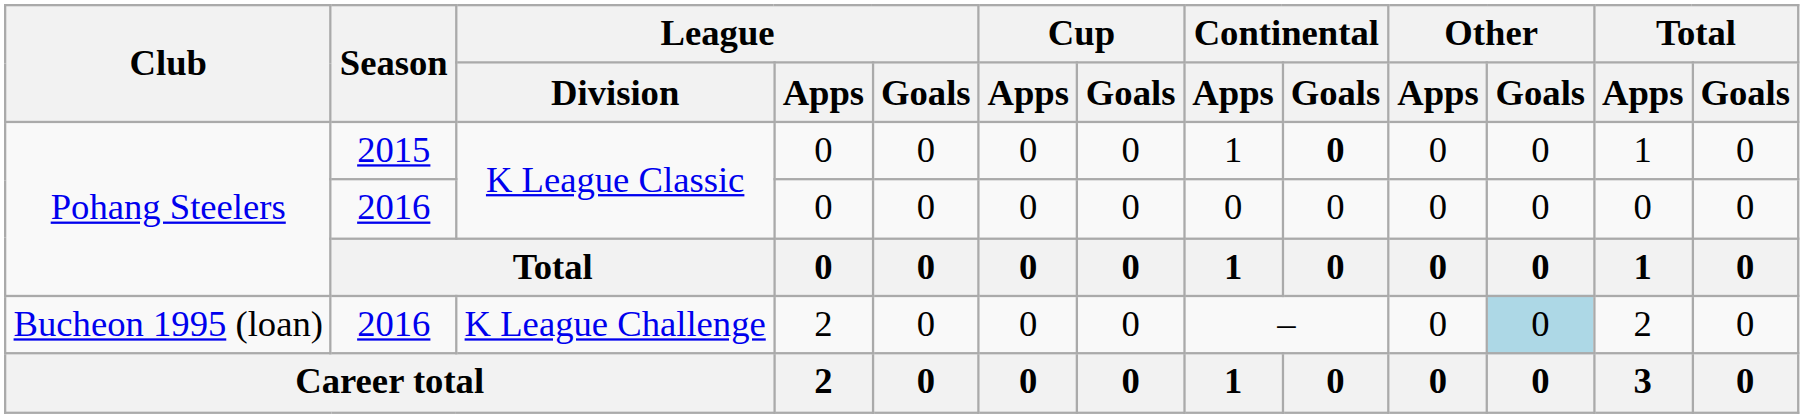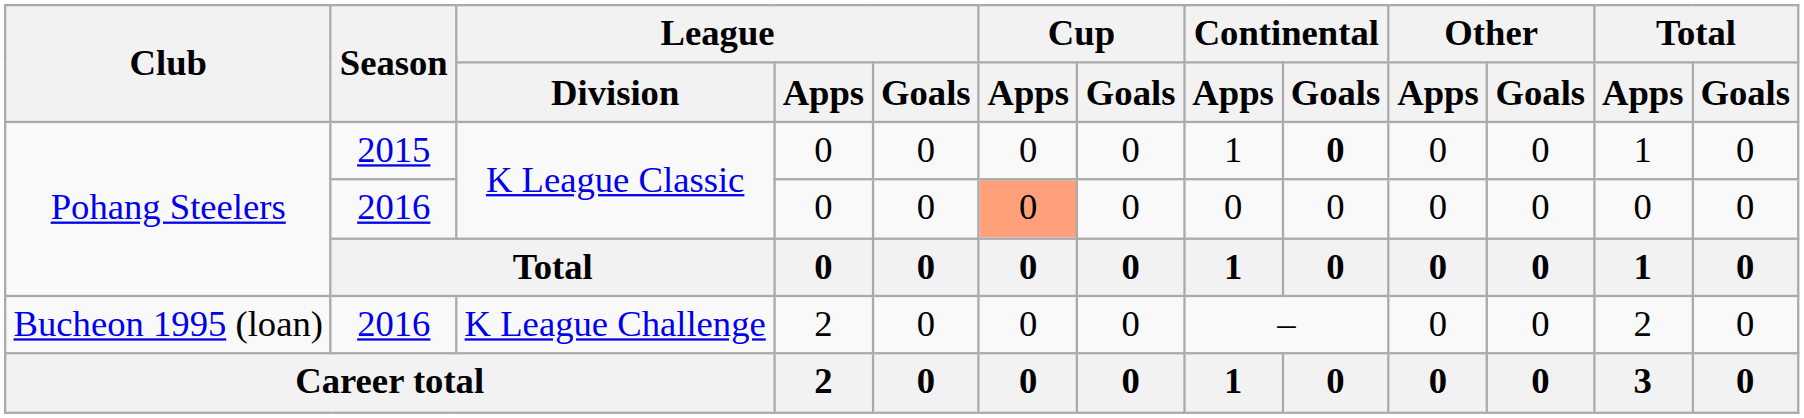(1028, 207) no background -> (1028, 207) lightsalmon background
(1540, 324) lightblue background -> (1540, 324) no background
